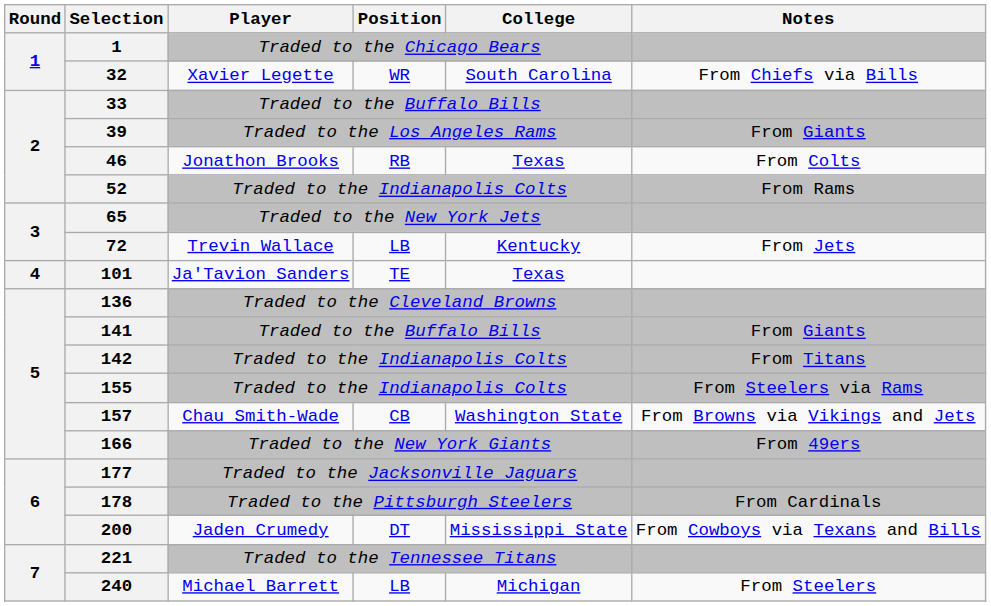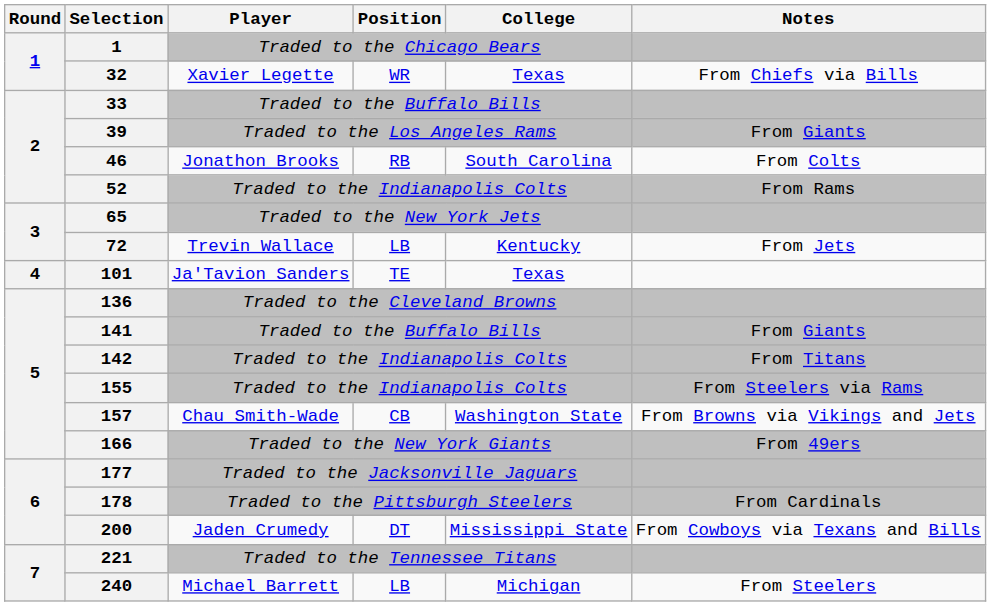(539, 76) South Carolina -> (539, 76) Texas
(539, 161) Texas -> (539, 161) South Carolina
